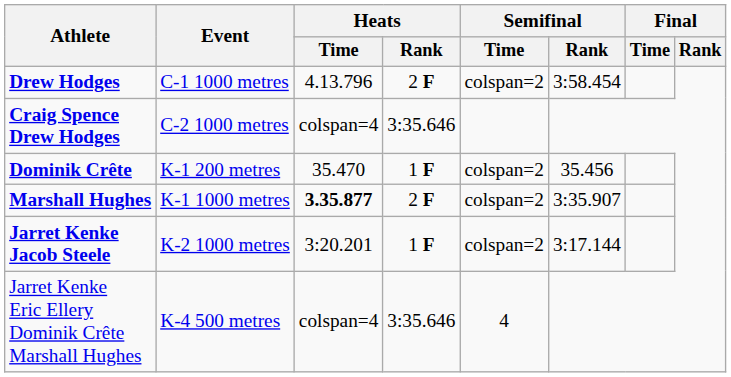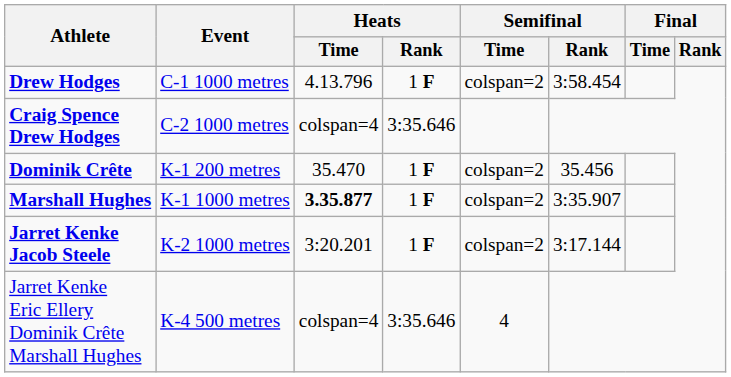(421, 82) 2 F -> (421, 82) 1 F
(421, 200) 2 F -> (421, 200) 1 F
